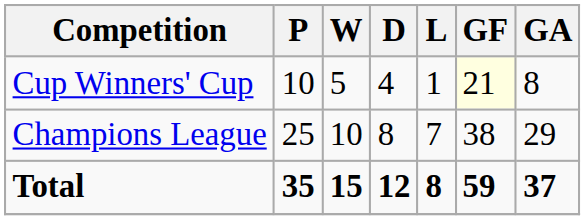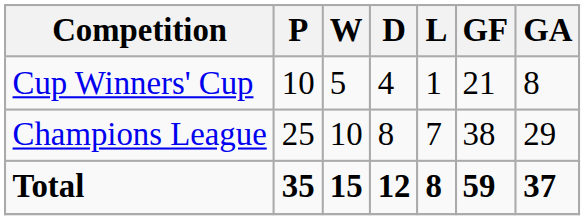(479, 82) lightyellow background -> (479, 82) no background
